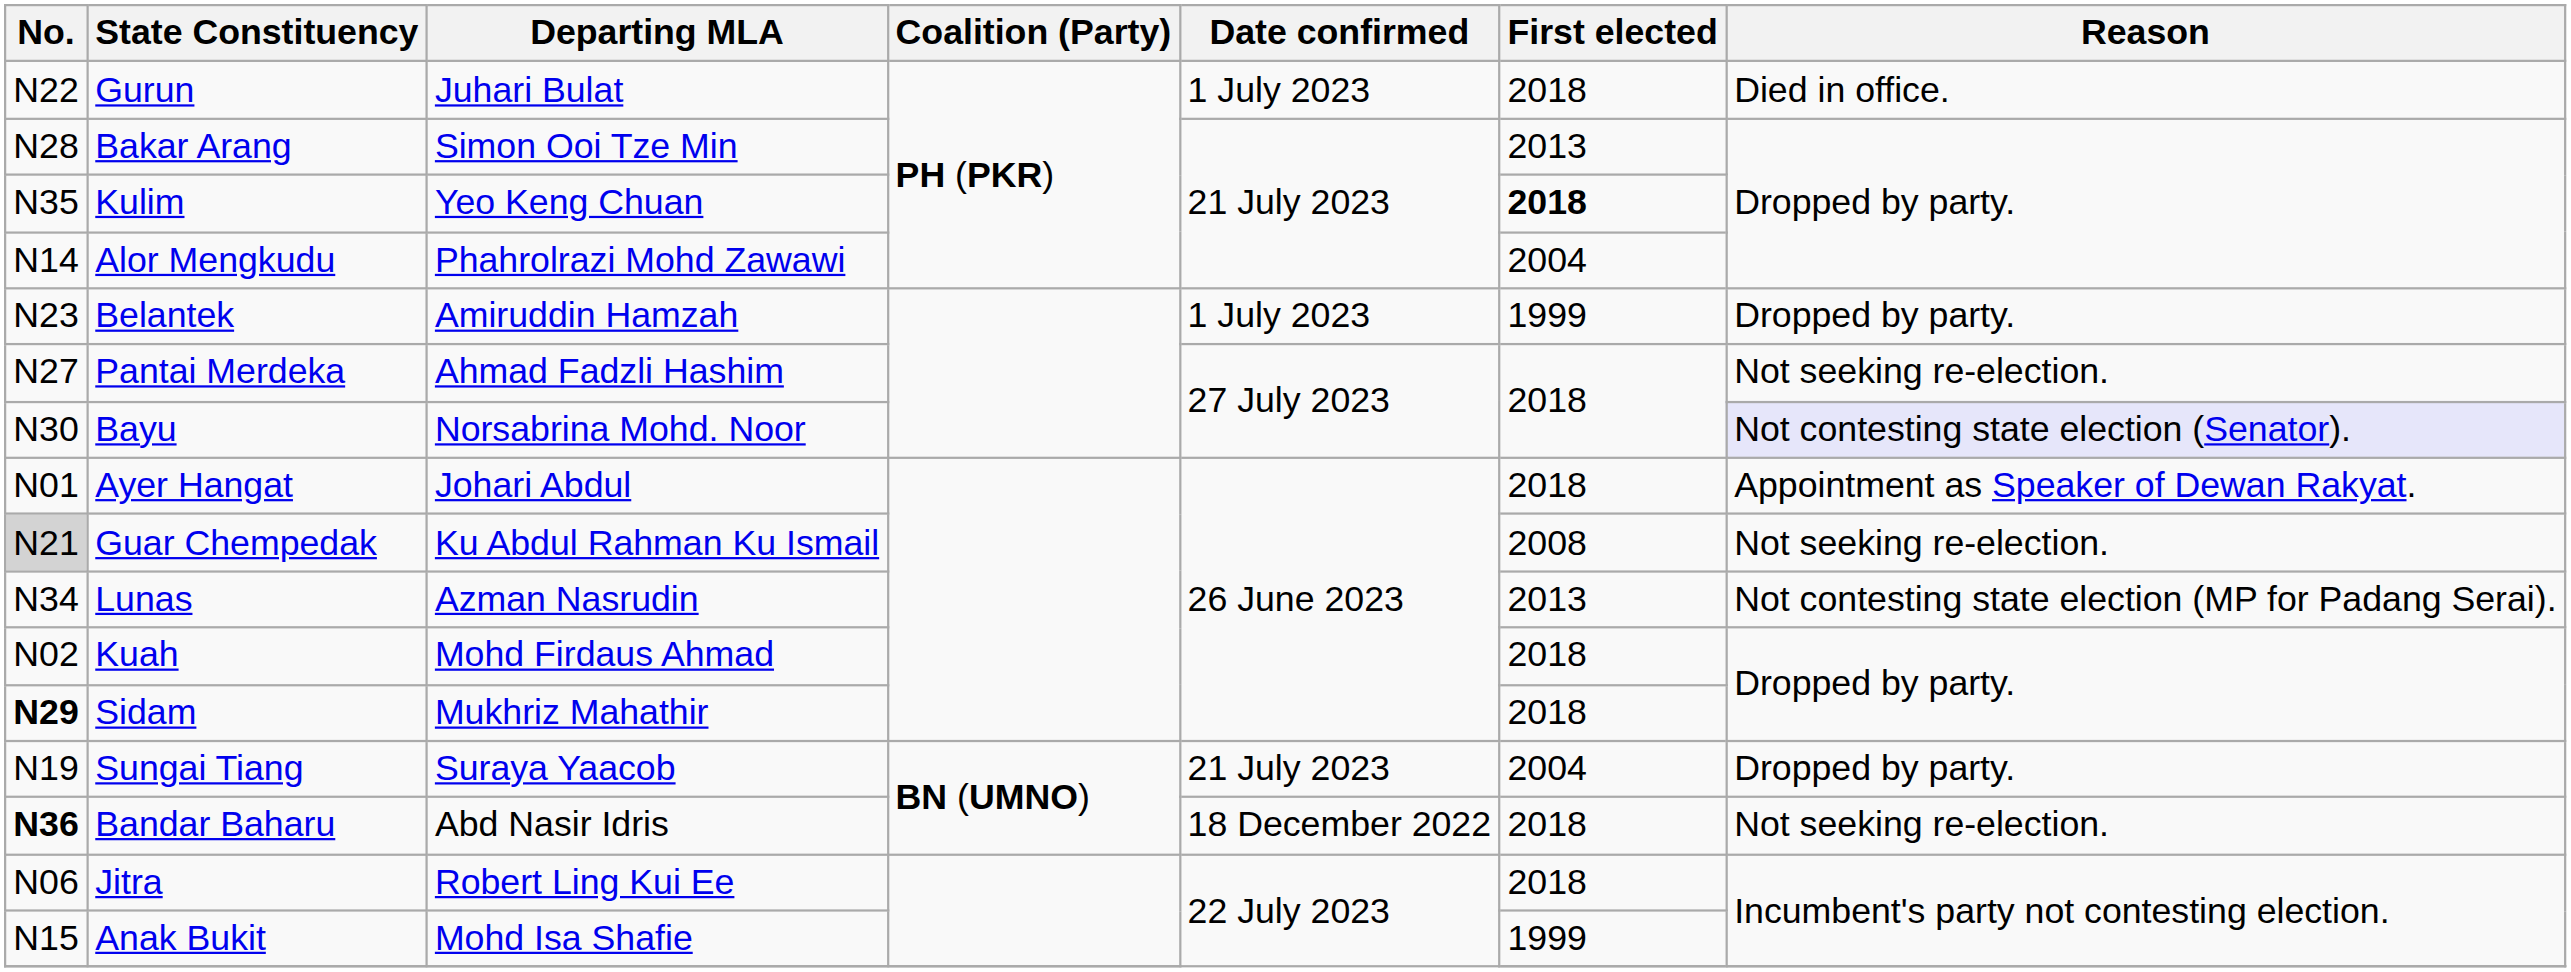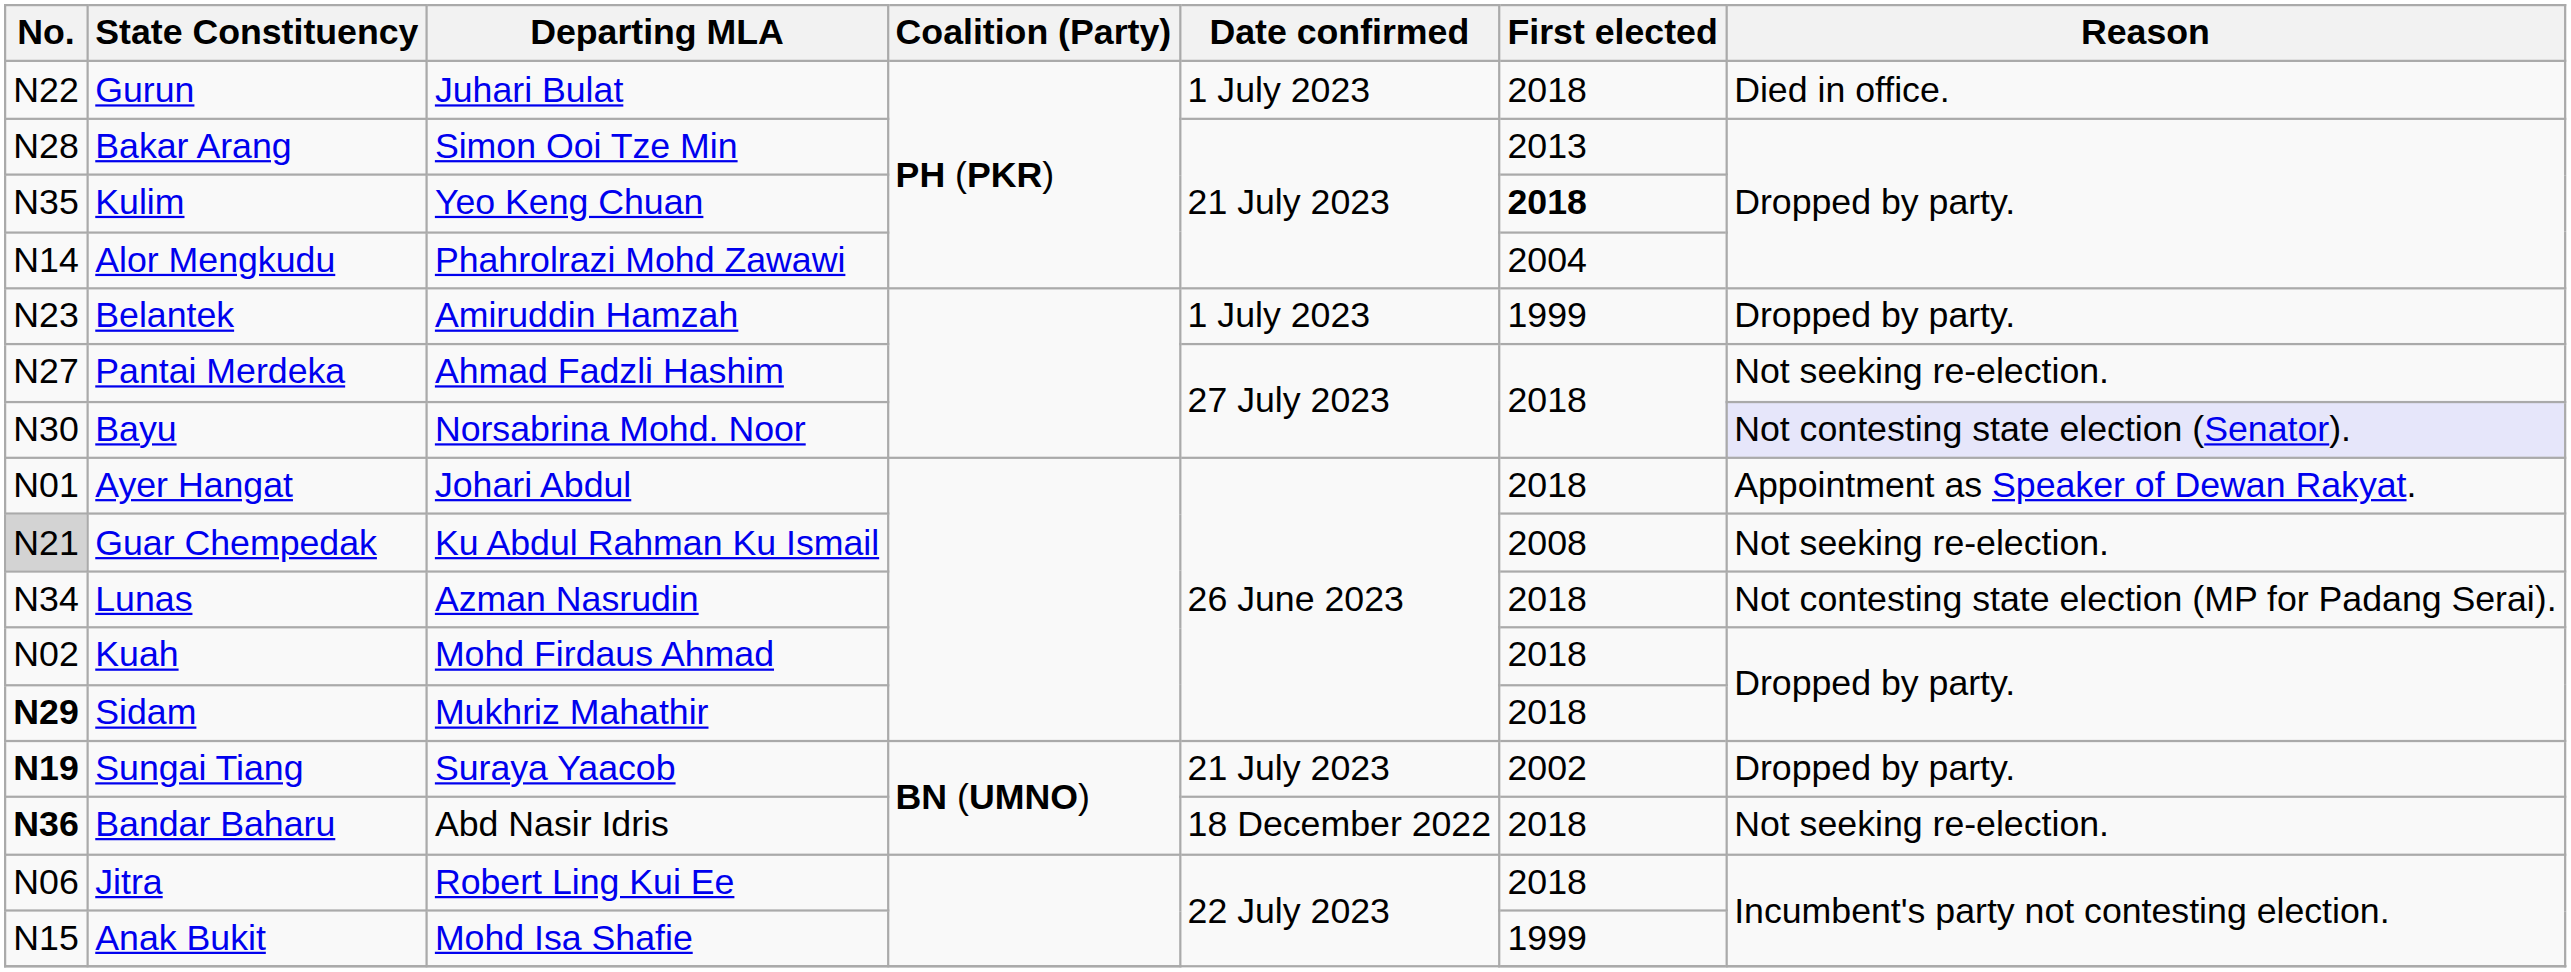(1547, 598) 2013 -> (1547, 598) 2018
(46, 768) normal -> (46, 768) bold
(1547, 768) 2004 -> (1547, 768) 2002
